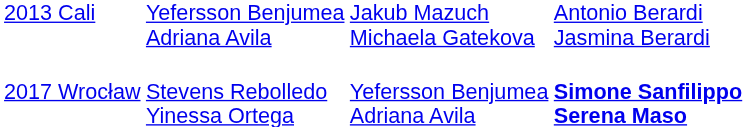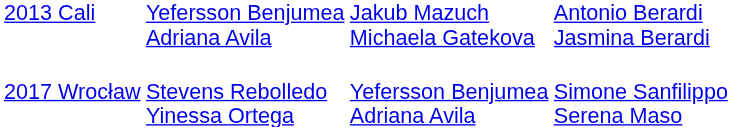(648, 103) bold -> (641, 103) normal
